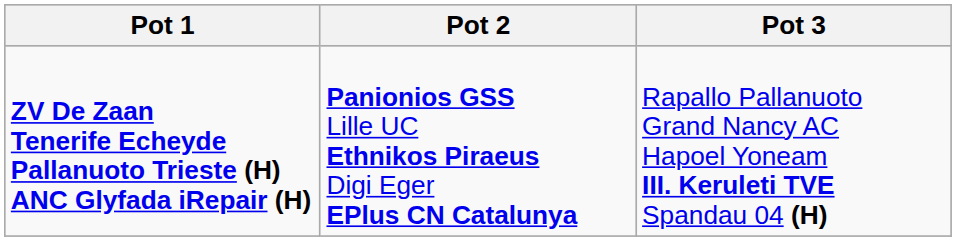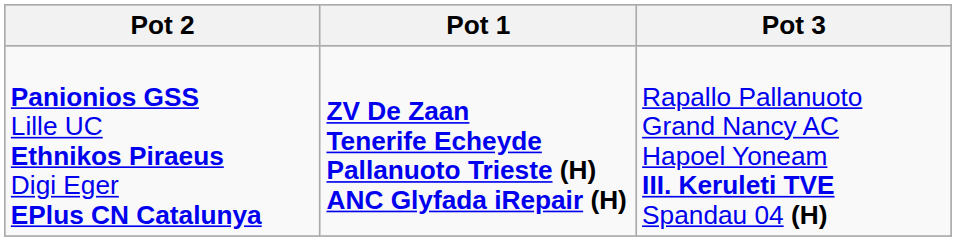columns swapped: (163, 25) <-> (478, 25)
